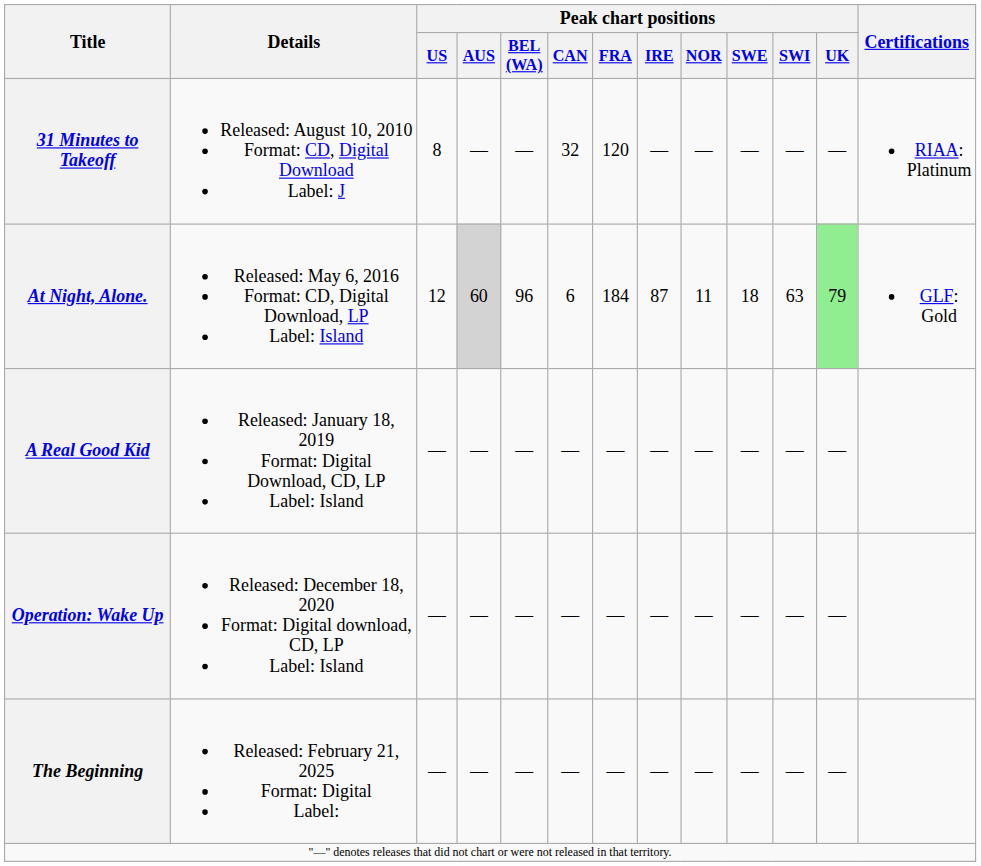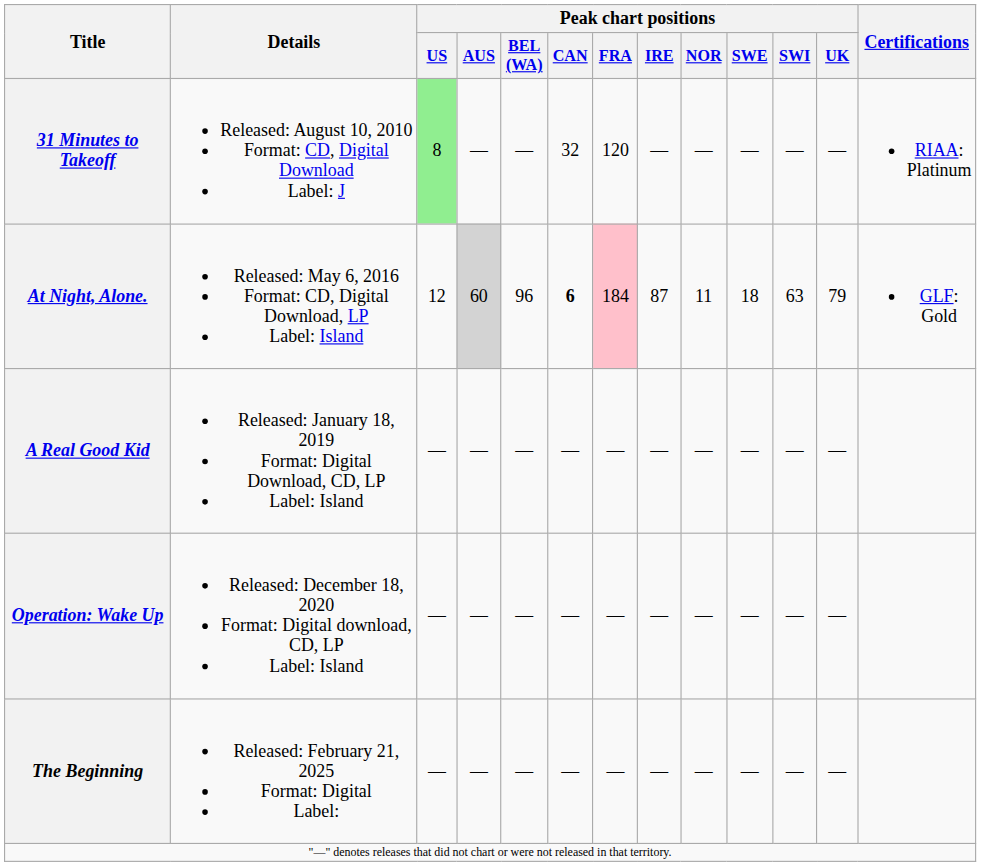(437, 151) no background -> (437, 151) lightgreen background
(570, 295) normal -> (570, 295) bold
(615, 295) no background -> (615, 295) pink background
(837, 295) lightgreen background -> (837, 295) no background
